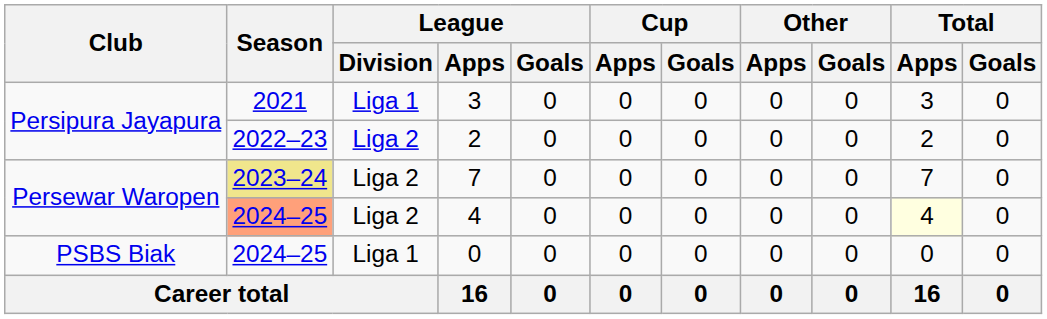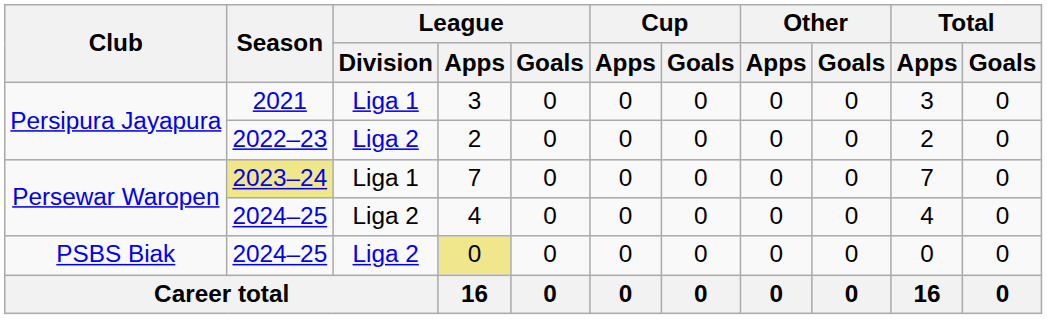(386, 178) Liga 2 -> (386, 178) Liga 1
(280, 216) lightsalmon background -> (280, 216) no background
(927, 216) lightyellow background -> (927, 216) no background
(386, 255) Liga 1 -> (386, 255) Liga 2
(475, 255) no background -> (475, 255) khaki background
